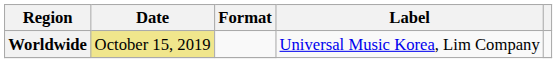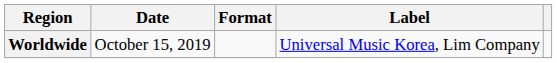(153, 44) khaki background -> (153, 44) no background
